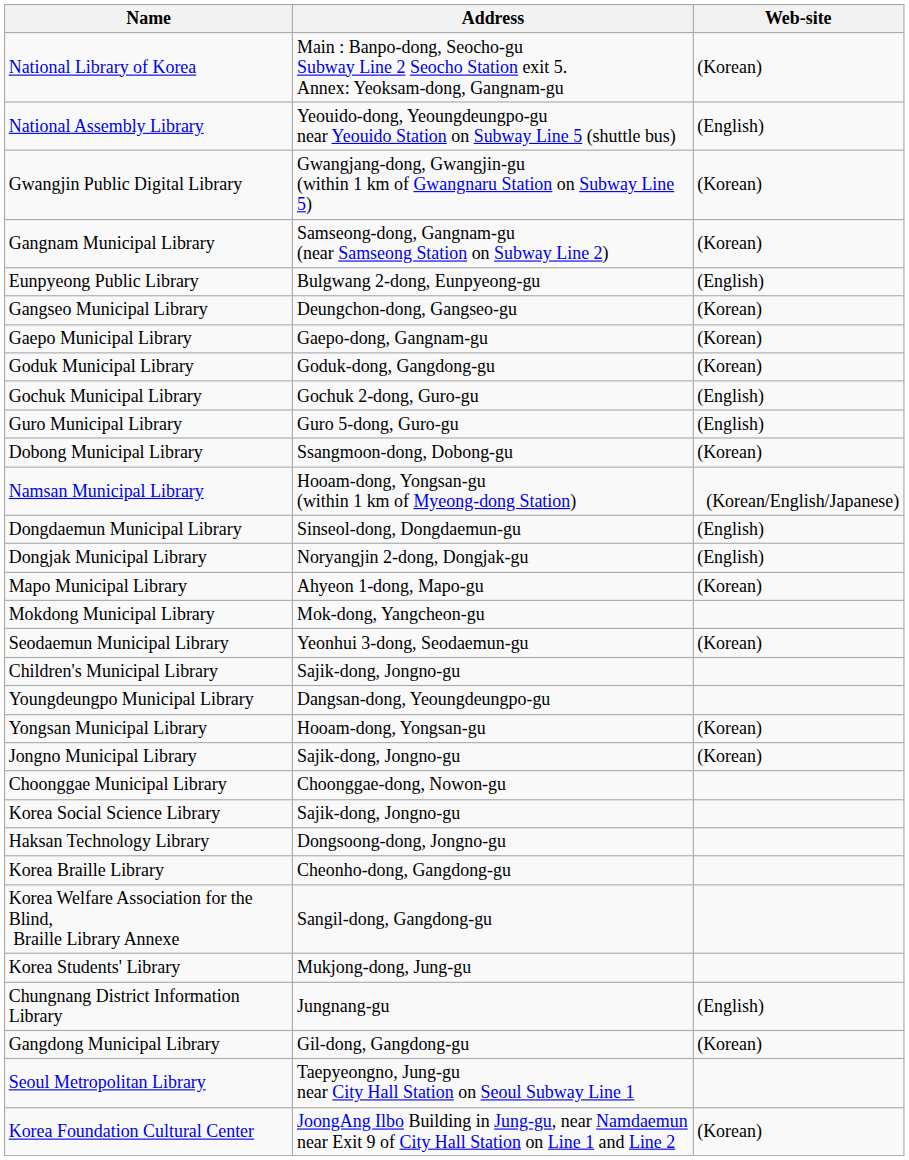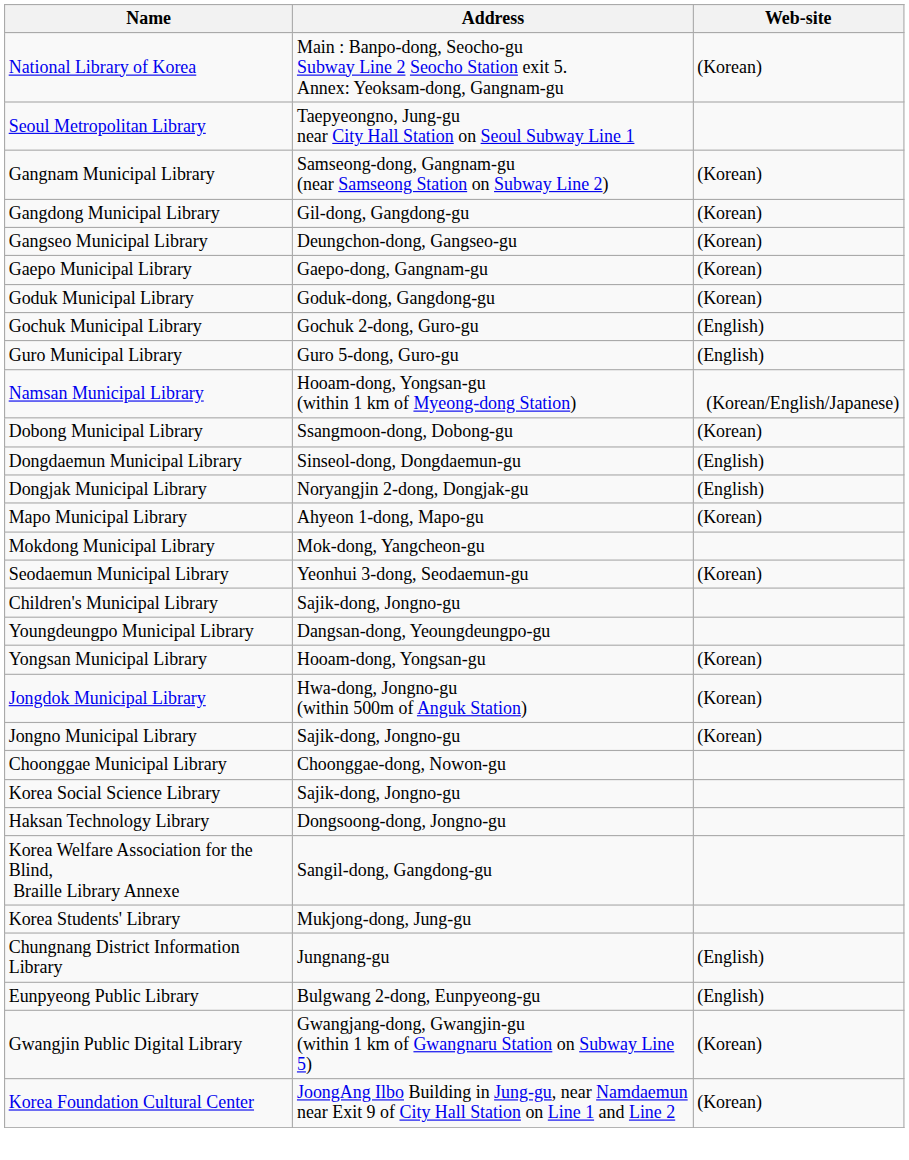- row: (106, 125)
rows swapped: (107, 1082) <-> (125, 184)
rows swapped: (114, 1044) <-> (104, 281)
rows swapped: (106, 490) <-> (106, 452)
+ row: (107, 697)
- row: (86, 870)
